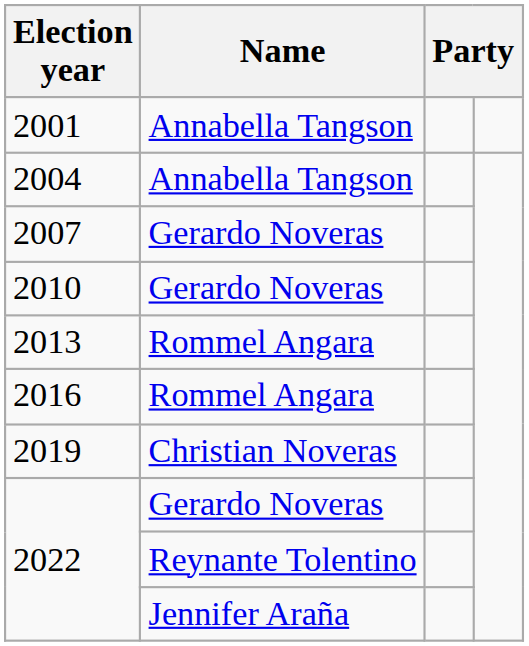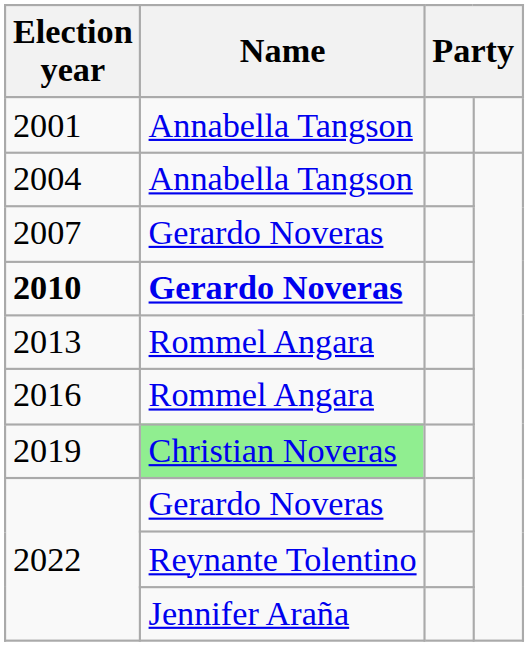(47, 287) normal -> (47, 287) bold
(266, 287) normal -> (276, 287) bold
(273, 450) no background -> (273, 450) lightgreen background
